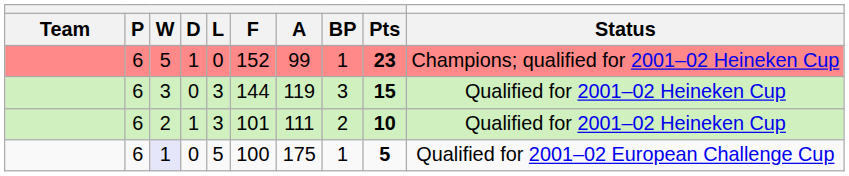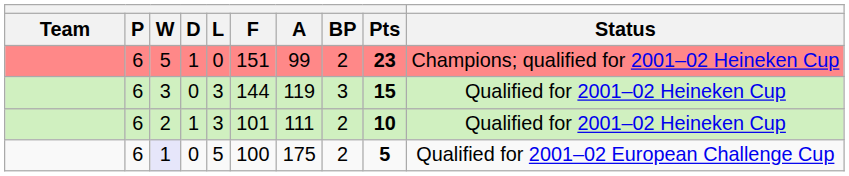(253, 60) 152 -> (253, 60) 151
(343, 60) 1 -> (343, 60) 2
(343, 155) 1 -> (343, 155) 2
